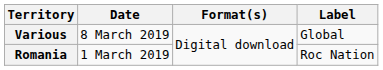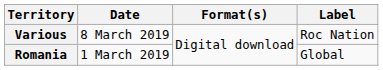(322, 35) Global -> (337, 35) Roc Nation
(337, 55) Roc Nation -> (322, 55) Global
